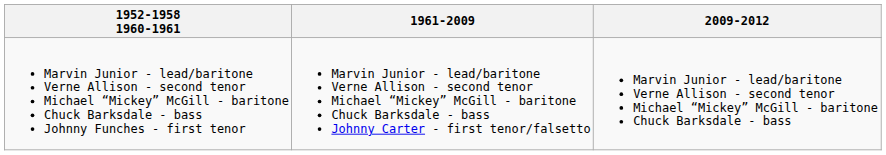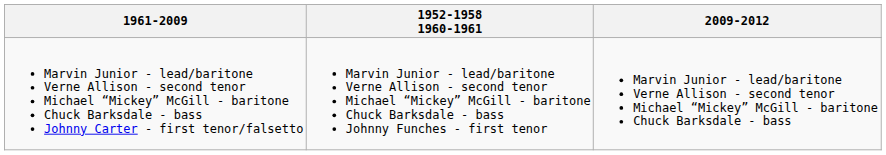columns swapped: (148, 21) <-> (443, 21)
